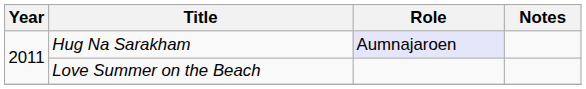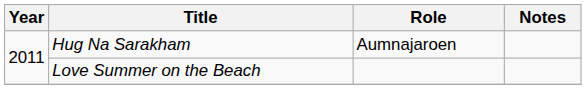(406, 44) lavender background -> (406, 44) no background
